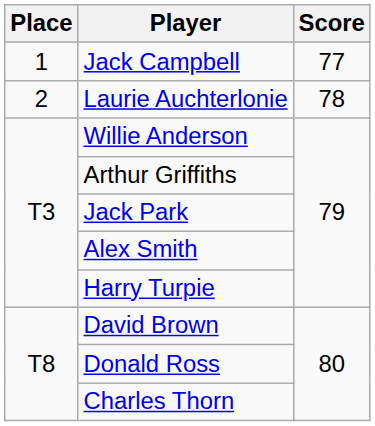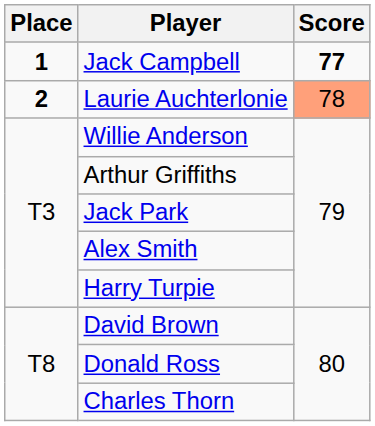(41, 61) normal -> (41, 61) bold
(332, 61) normal -> (332, 61) bold
(41, 99) normal -> (41, 99) bold
(332, 99) no background -> (332, 99) lightsalmon background
